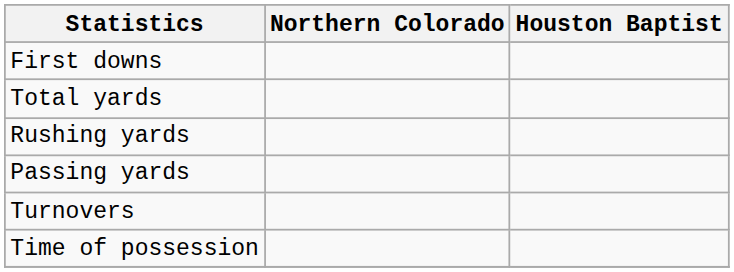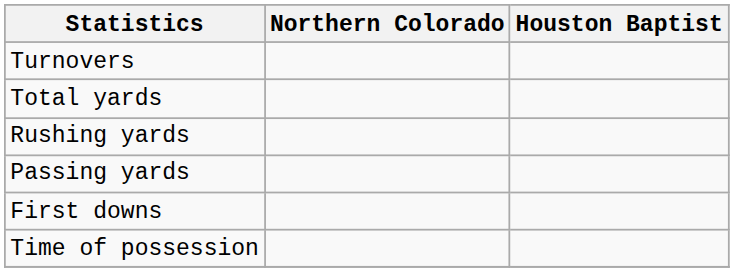rows swapped: (86, 61) <-> (73, 211)
